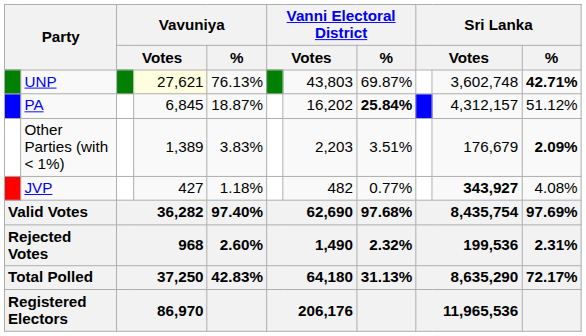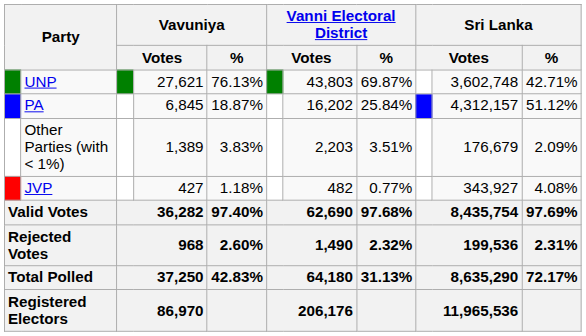(180, 81) lightyellow background -> (180, 81) no background
(552, 81) bold -> (552, 81) normal
(387, 105) bold -> (387, 105) normal
(556, 147) bold -> (556, 147) normal
(491, 188) bold -> (491, 188) normal
